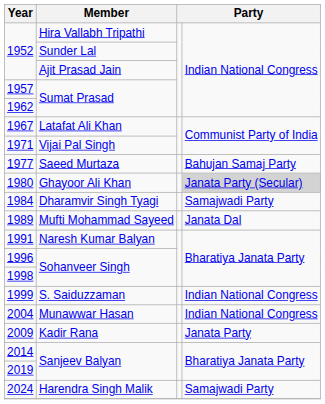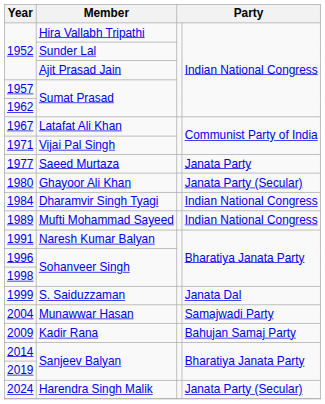(240, 164) Bahujan Samaj Party -> (218, 164) Janata Party
(244, 182) lightgrey background -> (244, 182) no background
(229, 201) Samajwadi Party -> (251, 201) Indian National Congress
(213, 220) Janata Dal -> (251, 220) Indian National Congress
(251, 295) Indian National Congress -> (213, 295) Janata Dal
(251, 314) Indian National Congress -> (229, 314) Samajwadi Party
(218, 333) Janata Party -> (240, 333) Bahujan Samaj Party
(229, 389) Samajwadi Party -> (244, 389) Janata Party (Secular)
